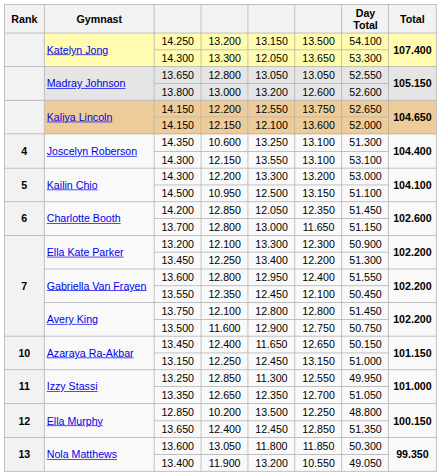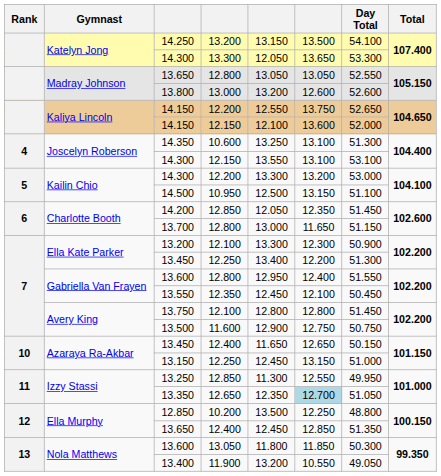(319, 395) no background -> (319, 395) lightblue background
